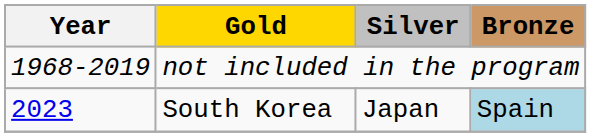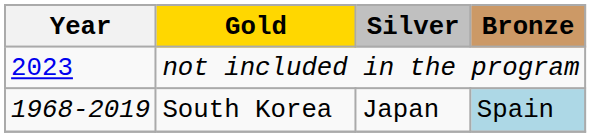(81, 68) 1968-2019 -> (42, 68) 2023
(42, 110) 2023 -> (81, 110) 1968-2019
